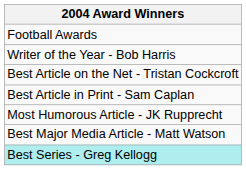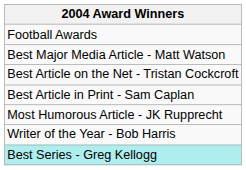(91, 54) Writer of the Year - Bob Harris -> (116, 54) Best Major Media Article - Matt Watson
(116, 134) Best Major Media Article - Matt Watson -> (91, 134) Writer of the Year - Bob Harris
